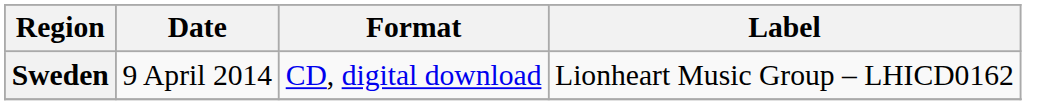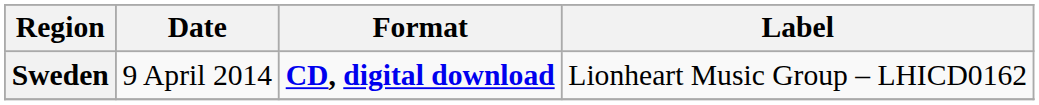(414, 74) normal -> (420, 74) bold
